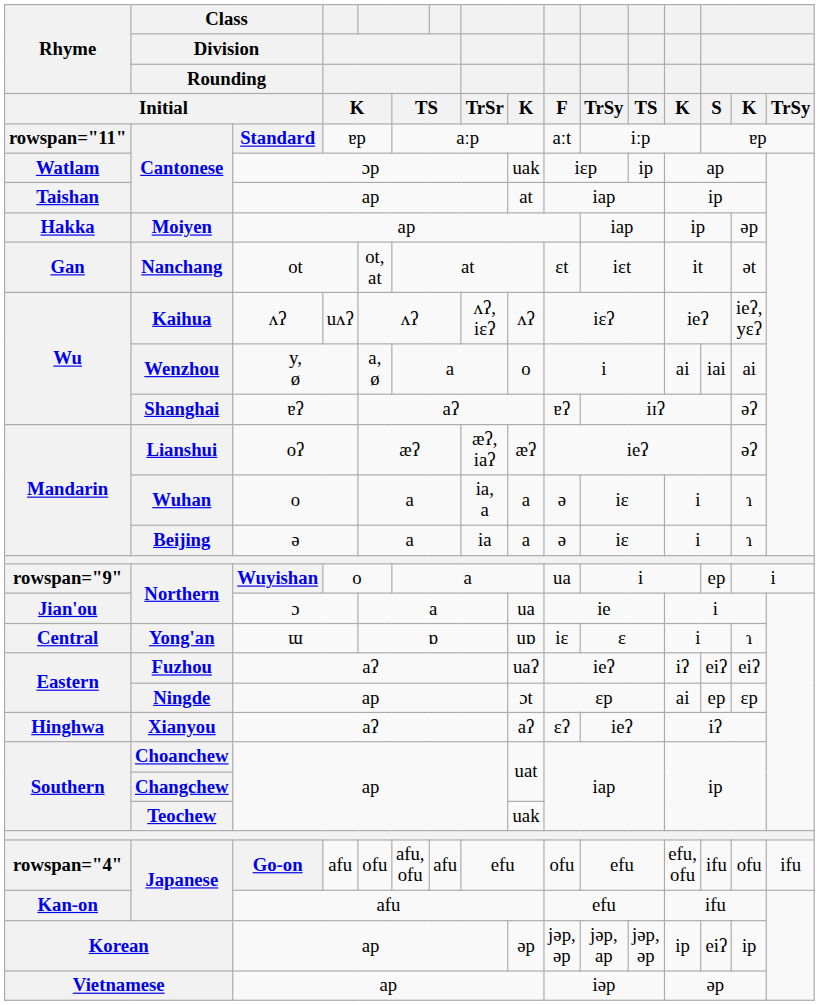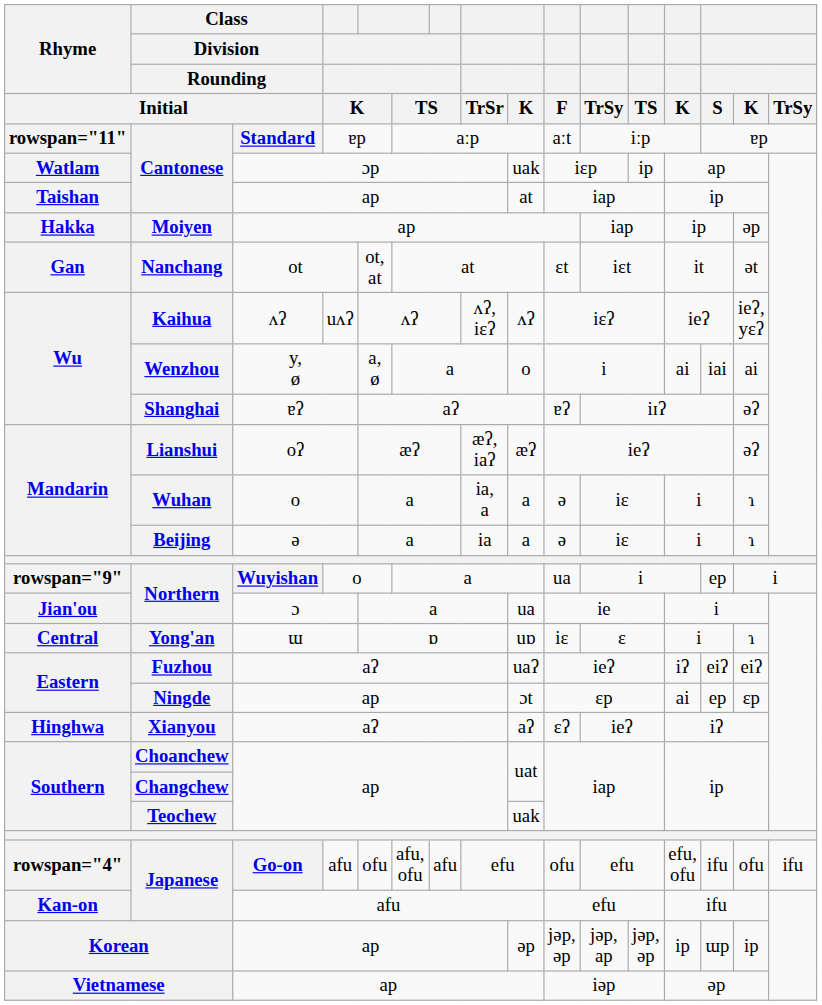(716, 945) eiʔ -> (717, 945) ɯp
